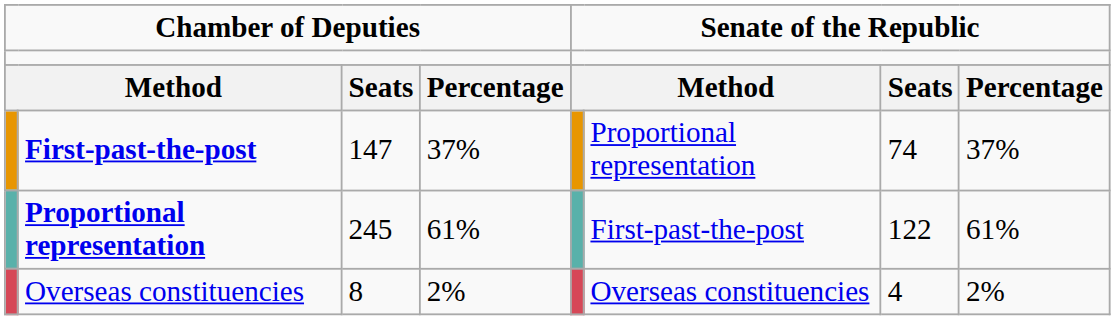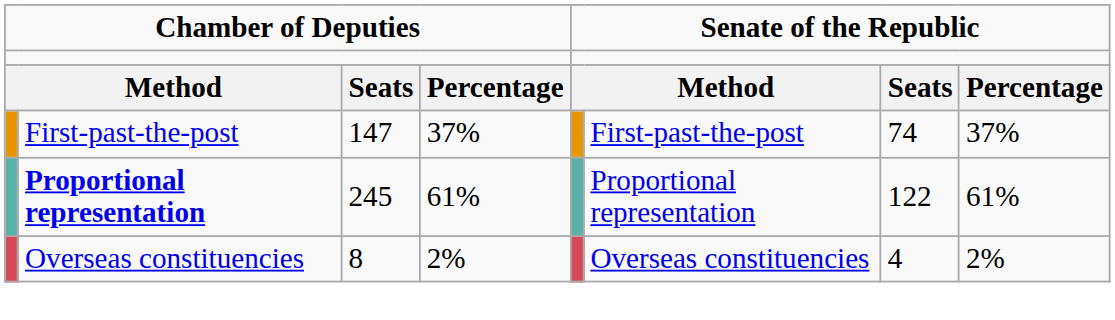(141, 149) bold -> (132, 133) normal
(673, 149) Proportional representation -> (697, 133) First-past-the-post
(697, 228) First-past-the-post -> (673, 195) Proportional representation
